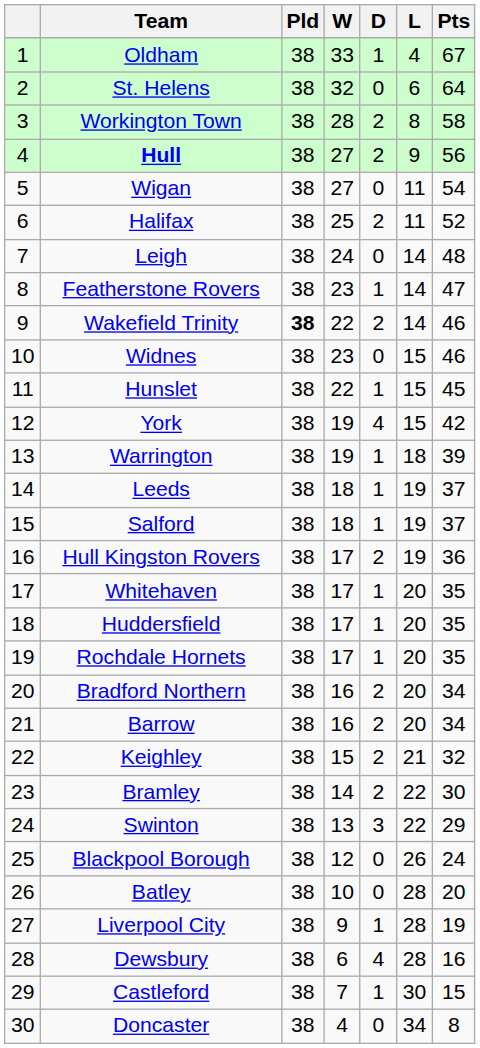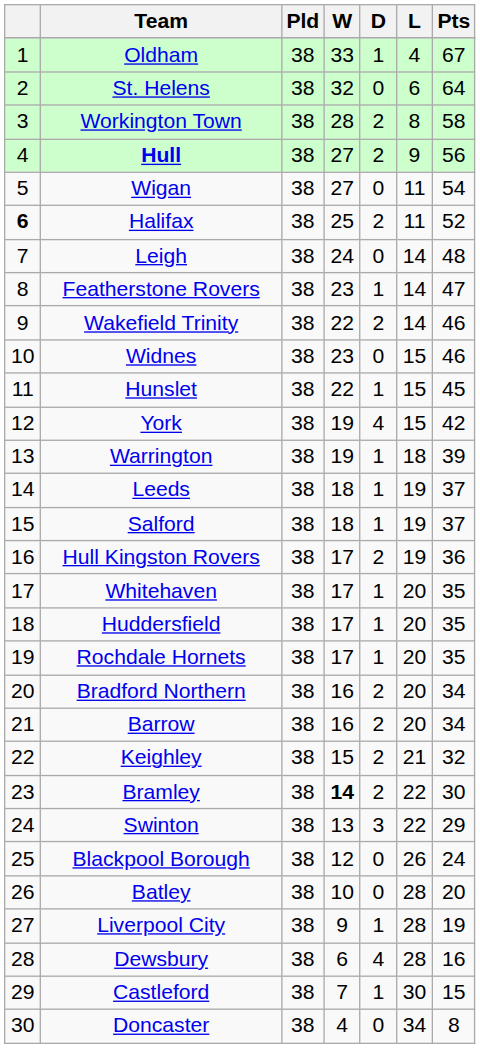(23, 222) normal -> (23, 222) bold
(303, 322) bold -> (303, 322) normal
(342, 791) normal -> (342, 791) bold
